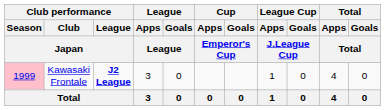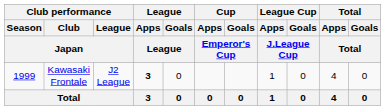(24, 76) pink background -> (24, 76) no background
(113, 76) bold -> (113, 76) normal
(148, 76) normal -> (148, 76) bold
